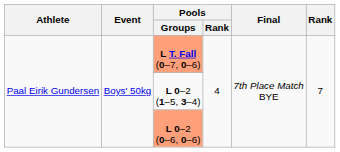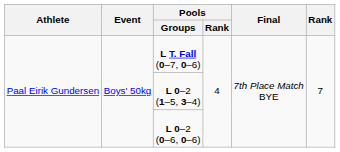(178, 60) lightsalmon background -> (178, 60) no background
(178, 134) lightsalmon background -> (178, 134) no background
